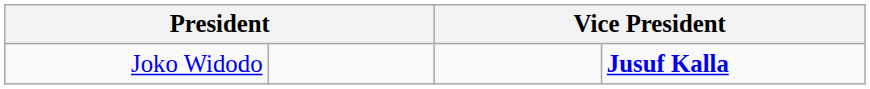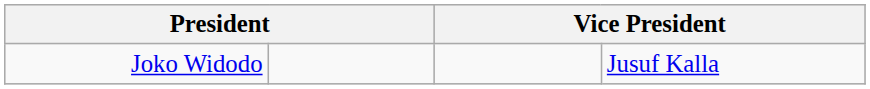(668, 63) bold -> (663, 63) normal
